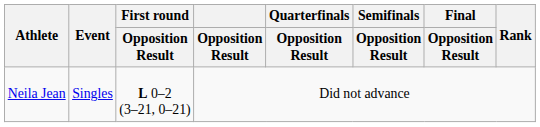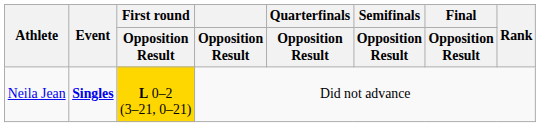(92, 94) normal -> (93, 94) bold
(155, 102) no background -> (156, 102) gold background
